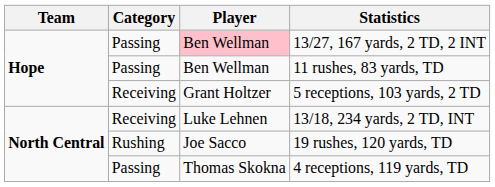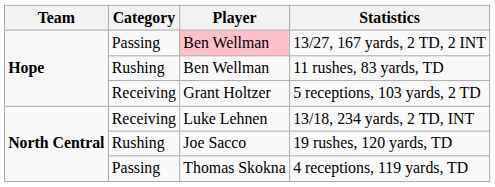(136, 68) Passing -> (138, 68) Rushing
